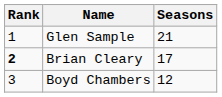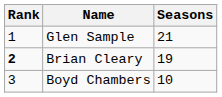(165, 59) 17 -> (165, 59) 19
(165, 81) 12 -> (165, 81) 10
